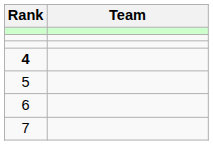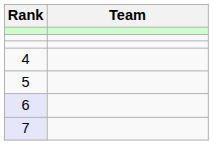(26, 59) bold -> (26, 59) normal
(26, 105) no background -> (26, 105) lavender background
(26, 128) no background -> (26, 128) lavender background
